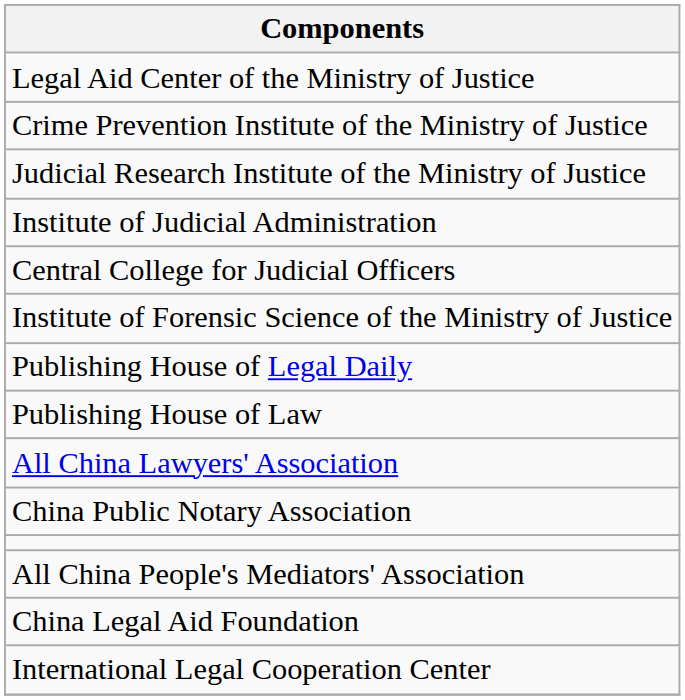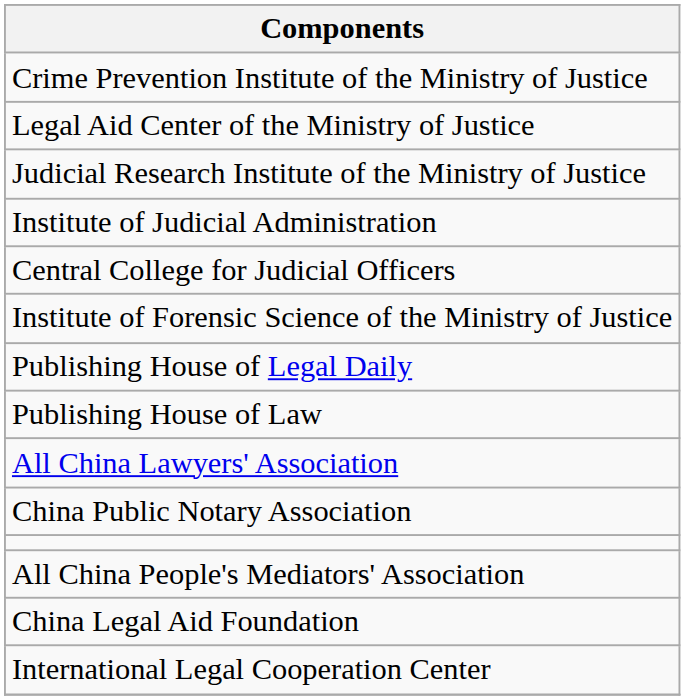(273, 76) Legal Aid Center of the Ministry of Justice -> (330, 76) Crime Prevention Institute of the Ministry of Justice
(330, 125) Crime Prevention Institute of the Ministry of Justice -> (273, 125) Legal Aid Center of the Ministry of Justice
